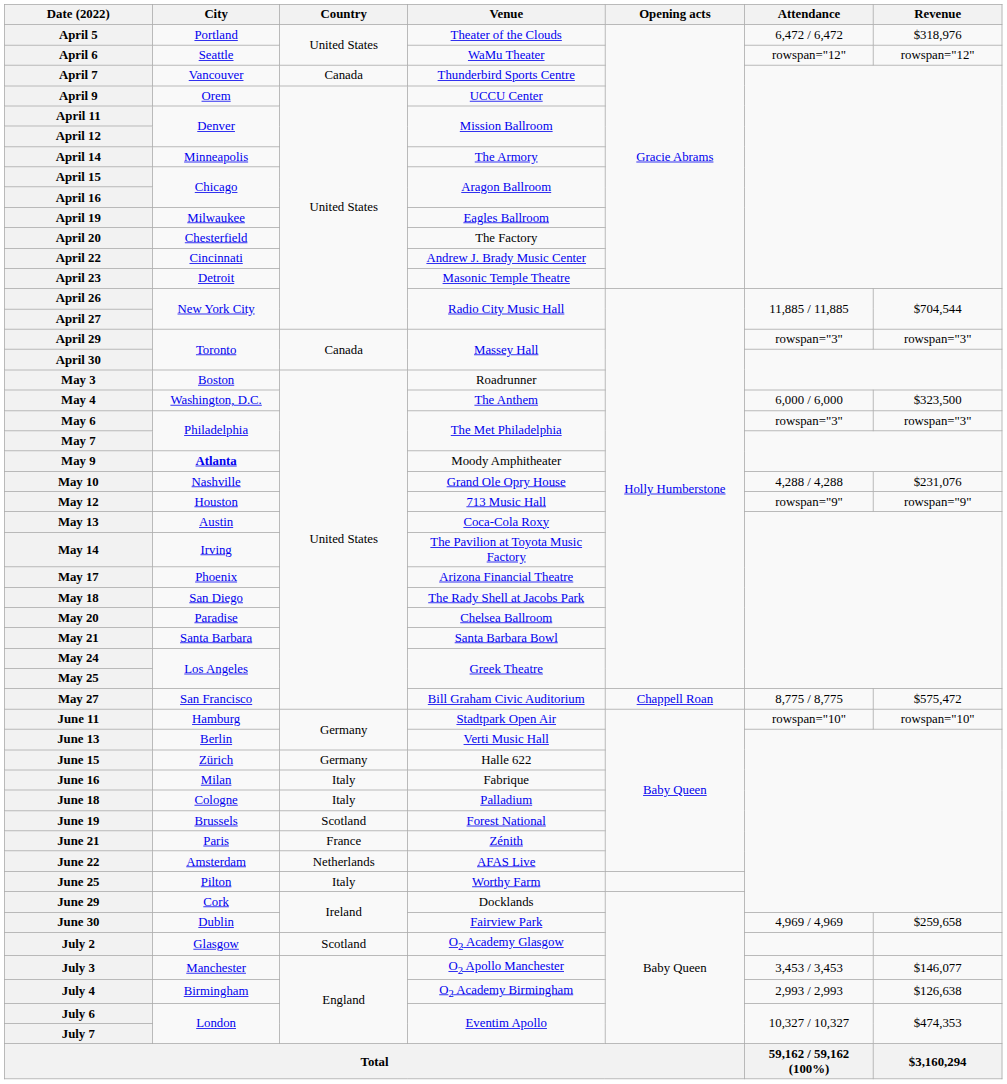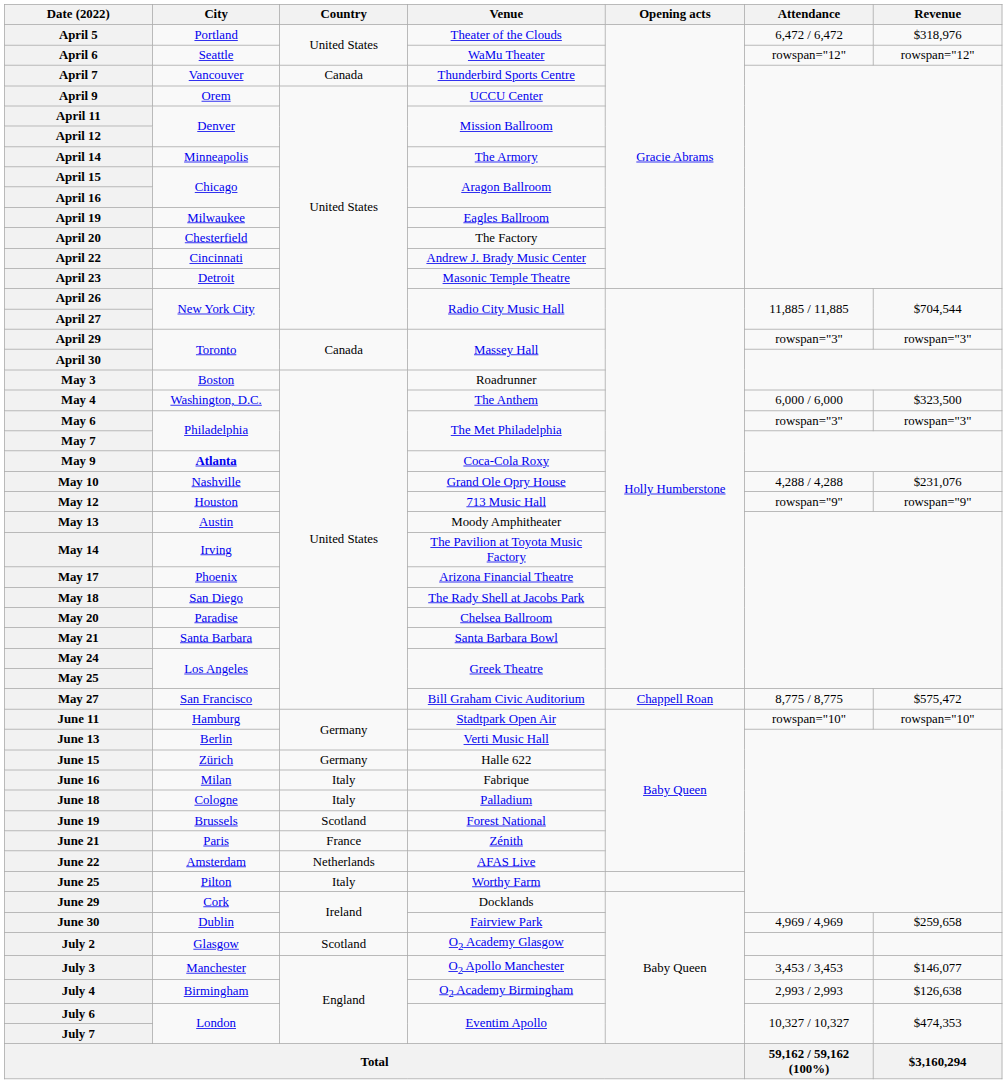(506, 461) Moody Amphitheater -> (506, 461) Coca-Cola Roxy
(506, 522) Coca-Cola Roxy -> (506, 522) Moody Amphitheater
